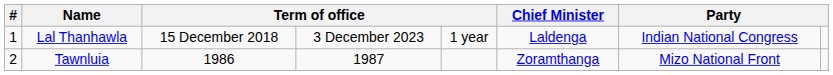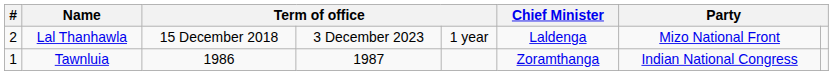(13, 37) 1 -> (13, 37) 2
(720, 37) Indian National Congress -> (720, 37) Mizo National Front
(13, 59) 2 -> (13, 59) 1
(720, 59) Mizo National Front -> (720, 59) Indian National Congress
